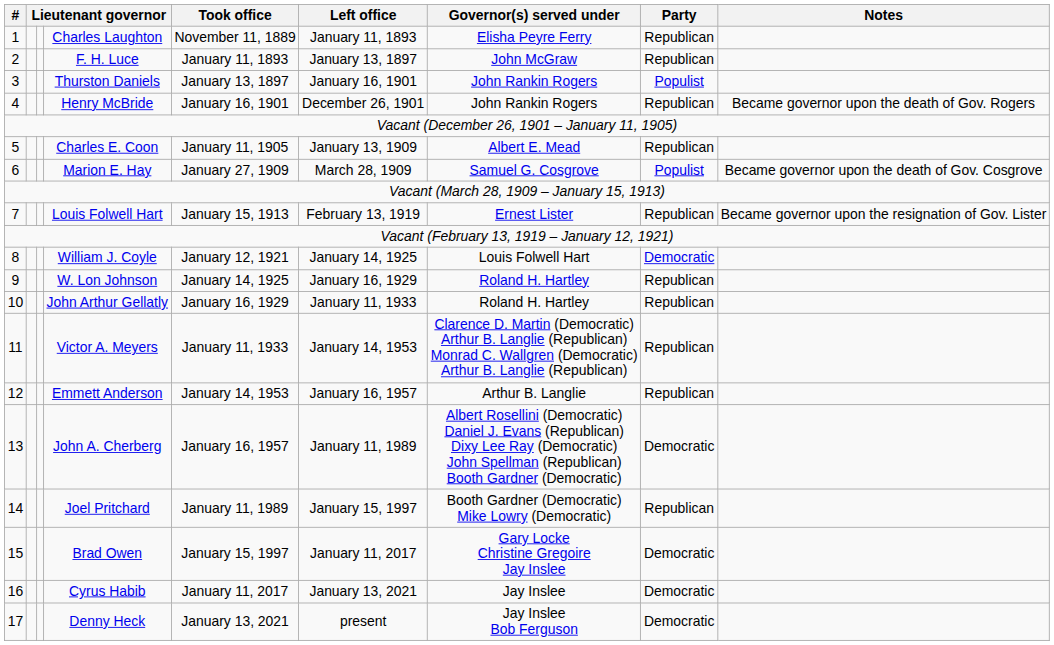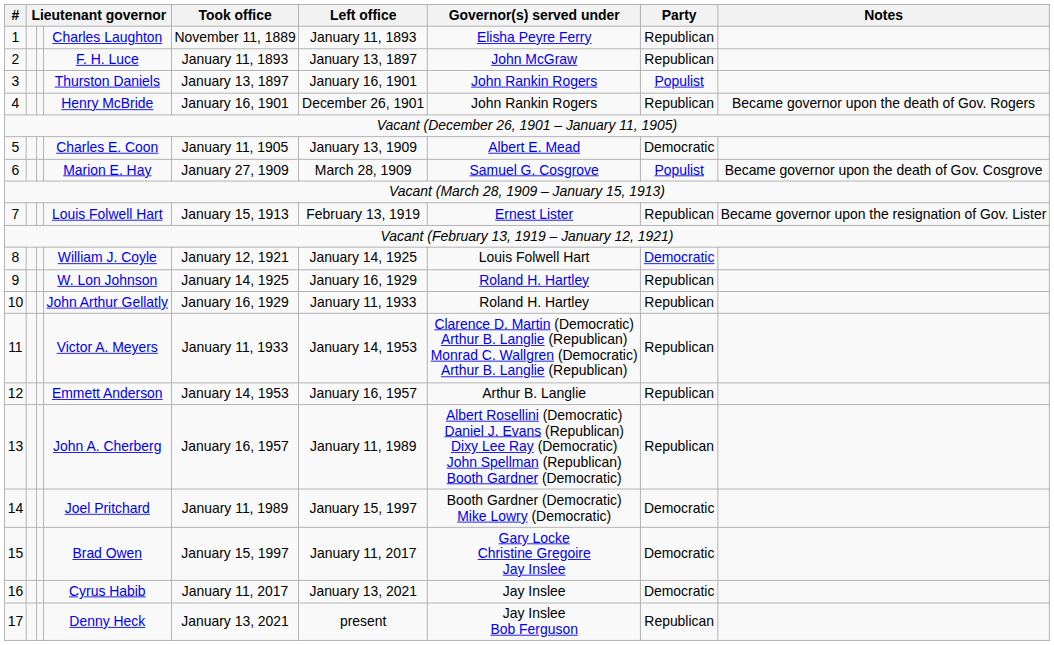(679, 147) Republican -> (679, 147) Democratic
(679, 447) Democratic -> (679, 447) Republican
(679, 508) Republican -> (679, 508) Democratic
(679, 621) Democratic -> (679, 621) Republican
